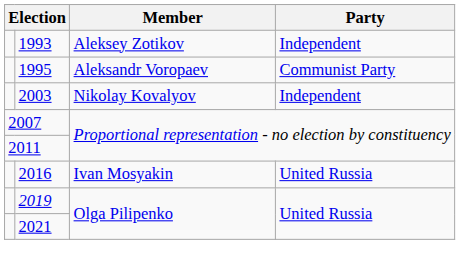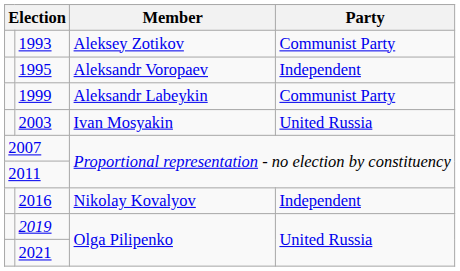(320, 43) Independent -> (337, 43) Communist Party
(337, 69) Communist Party -> (320, 69) Independent
+ row: (35, 95)
(135, 95) Nikolay Kovalyov -> (123, 122) Ivan Mosyakin
(320, 95) Independent -> (326, 122) United Russia
(123, 174) Ivan Mosyakin -> (135, 200) Nikolay Kovalyov
(326, 174) United Russia -> (320, 200) Independent
